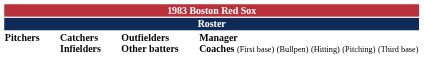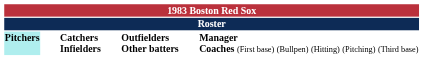(22, 37) no background -> (22, 37) paleturquoise background
